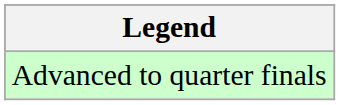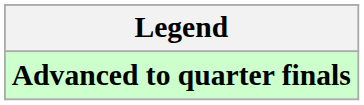(169, 74) normal -> (181, 74) bold
